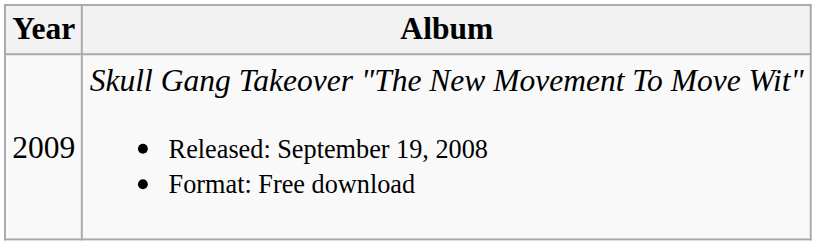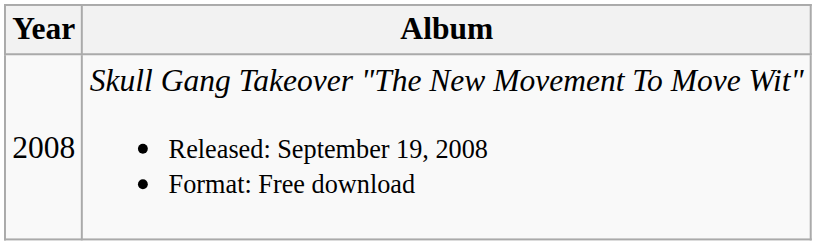(44, 146) 2009 -> (44, 146) 2008
